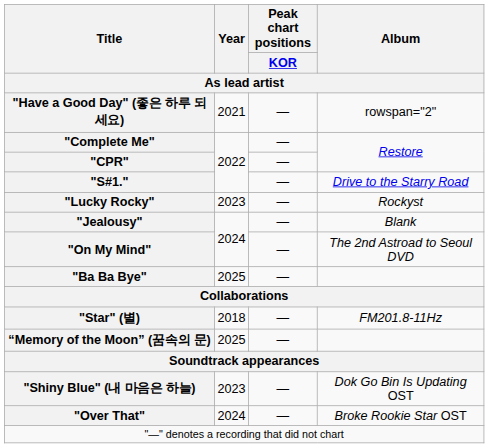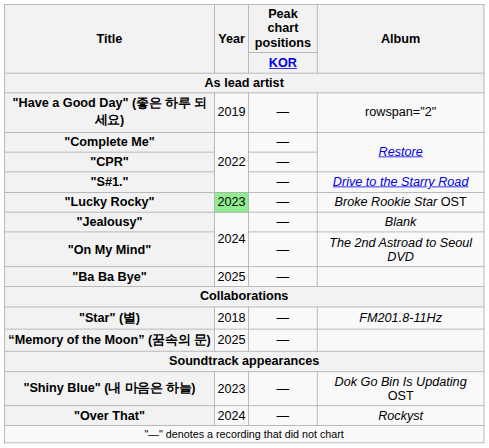(232, 112) 2021 -> (232, 112) 2019
(232, 202) no background -> (232, 202) lightgreen background
(401, 202) Rockyst -> (401, 202) Broke Rookie Star OST
(401, 415) Broke Rookie Star OST -> (401, 415) Rockyst
